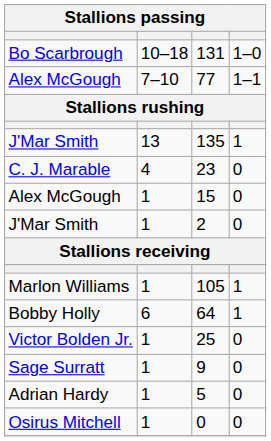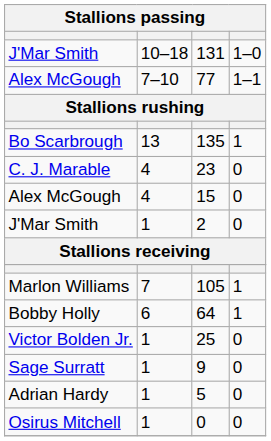(66, 53) Bo Scarbrough -> (53, 53) J'Mar Smith
(53, 142) J'Mar Smith -> (66, 142) Bo Scarbrough
(145, 196) 1 -> (145, 196) 4
(145, 286) 1 -> (145, 286) 7
